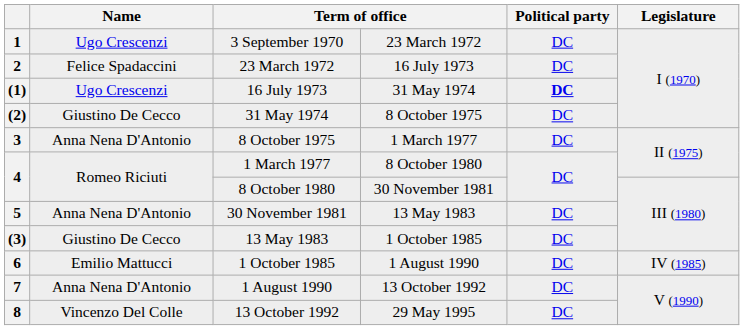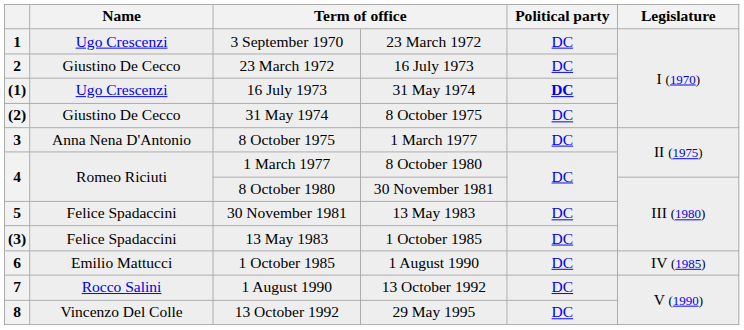(122, 66) Felice Spadaccini -> (122, 66) Giustino De Cecco
(122, 213) Anna Nena D'Antonio -> (122, 213) Felice Spadaccini
(122, 238) Giustino De Cecco -> (122, 238) Felice Spadaccini
(122, 287) Anna Nena D'Antonio -> (122, 287) Rocco Salini
